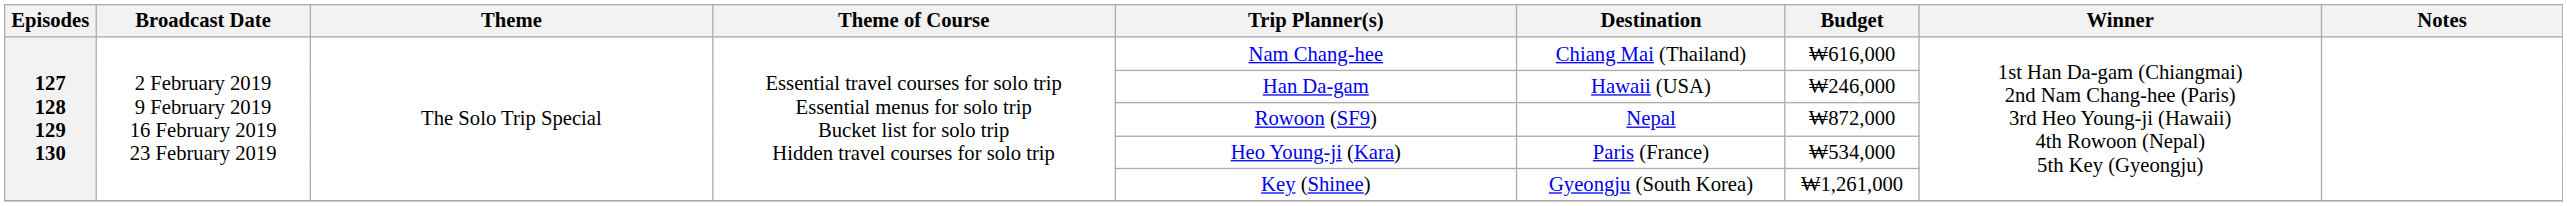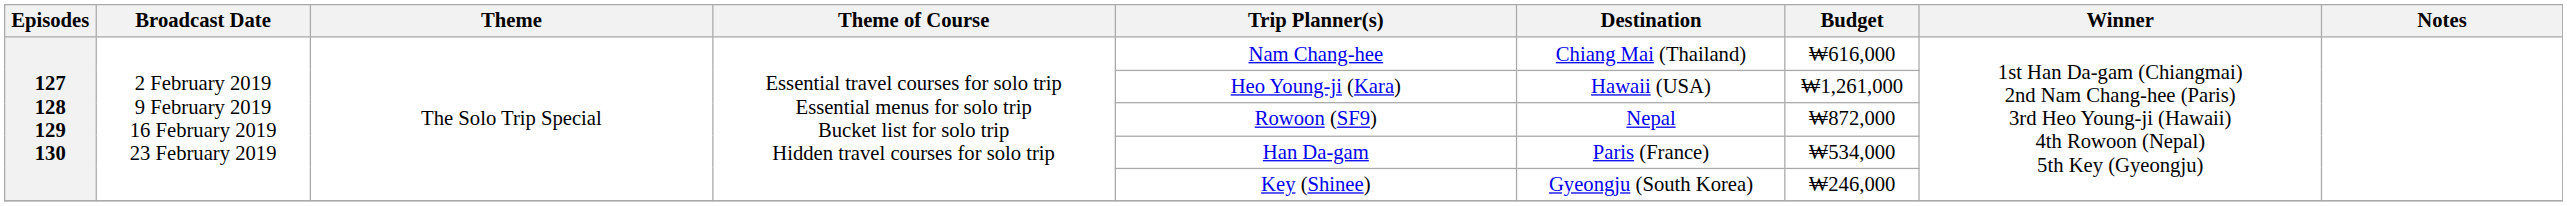(1316, 86) Han Da-gam -> (1316, 86) Heo Young-ji (Kara)
(1852, 86) ₩246,000 -> (1852, 86) ₩1,261,000
(1316, 151) Heo Young-ji (Kara) -> (1316, 151) Han Da-gam
(1852, 184) ₩1,261,000 -> (1852, 184) ₩246,000
